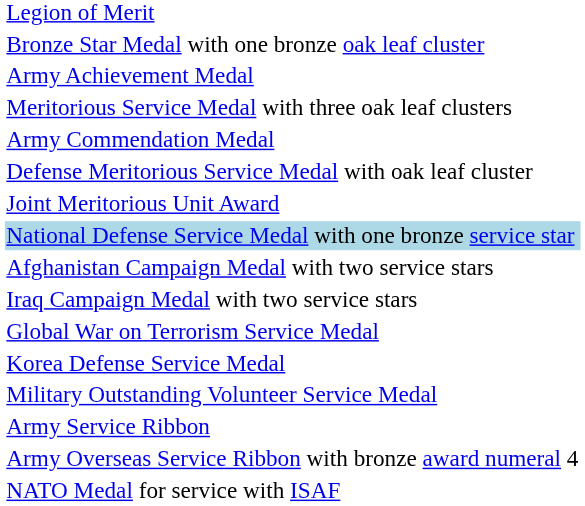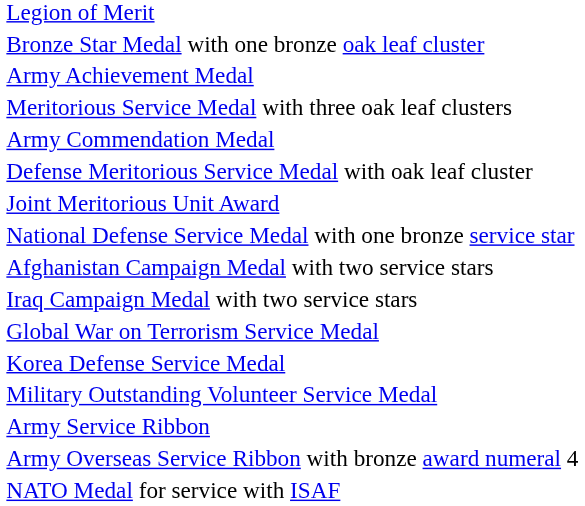(290, 235) lightblue background -> (290, 235) no background
